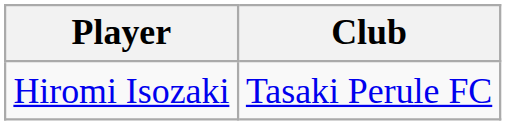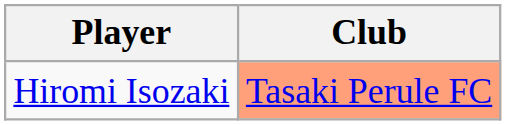(369, 89) no background -> (369, 89) lightsalmon background
